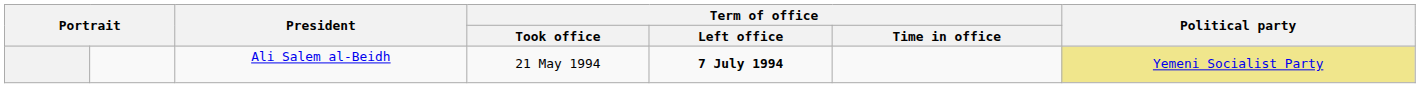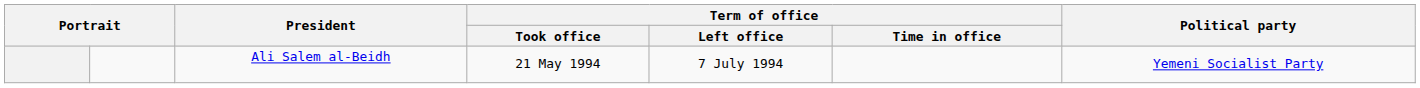(741, 64) bold -> (741, 64) normal
(1238, 64) khaki background -> (1238, 64) no background
